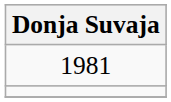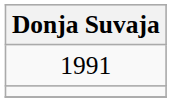(86, 65) 1981 -> (86, 65) 1991
